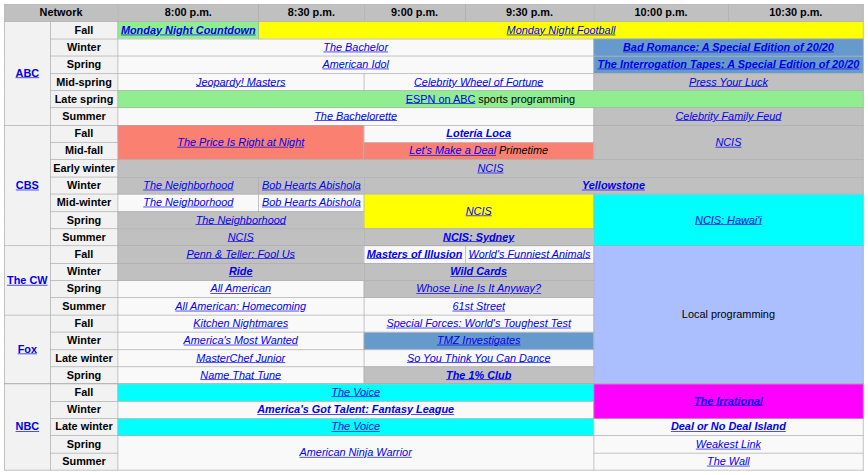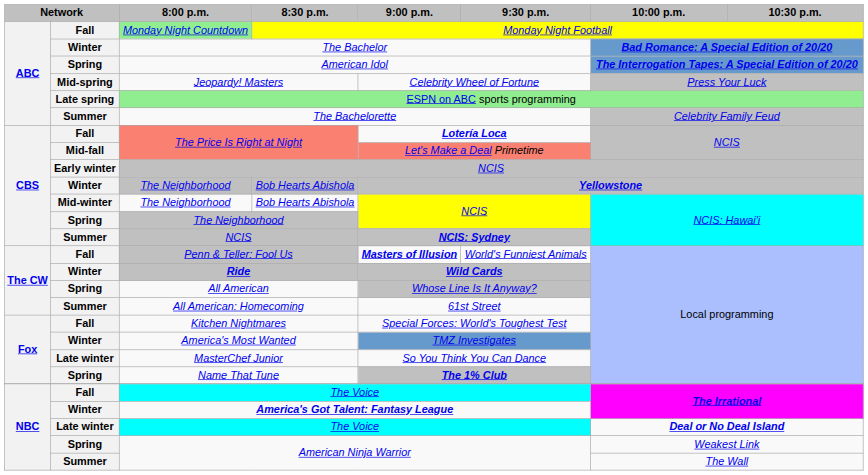(188, 30) bold -> (185, 30) normal
